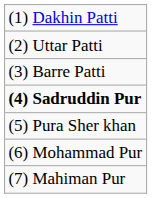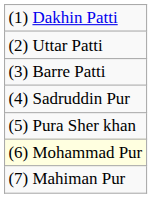(75, 98) bold -> (69, 98) normal
(75, 152) no background -> (75, 152) lightyellow background
